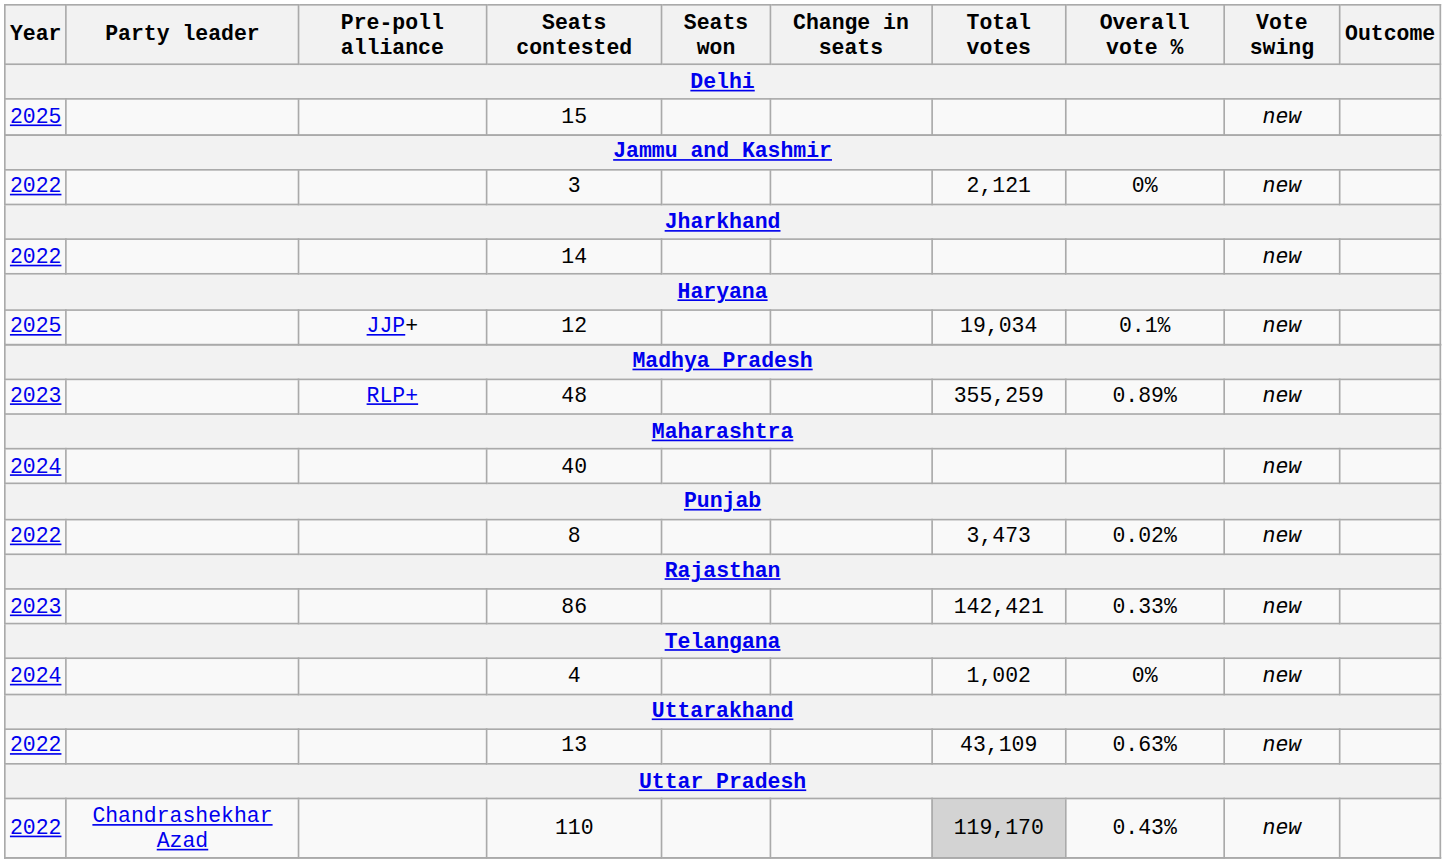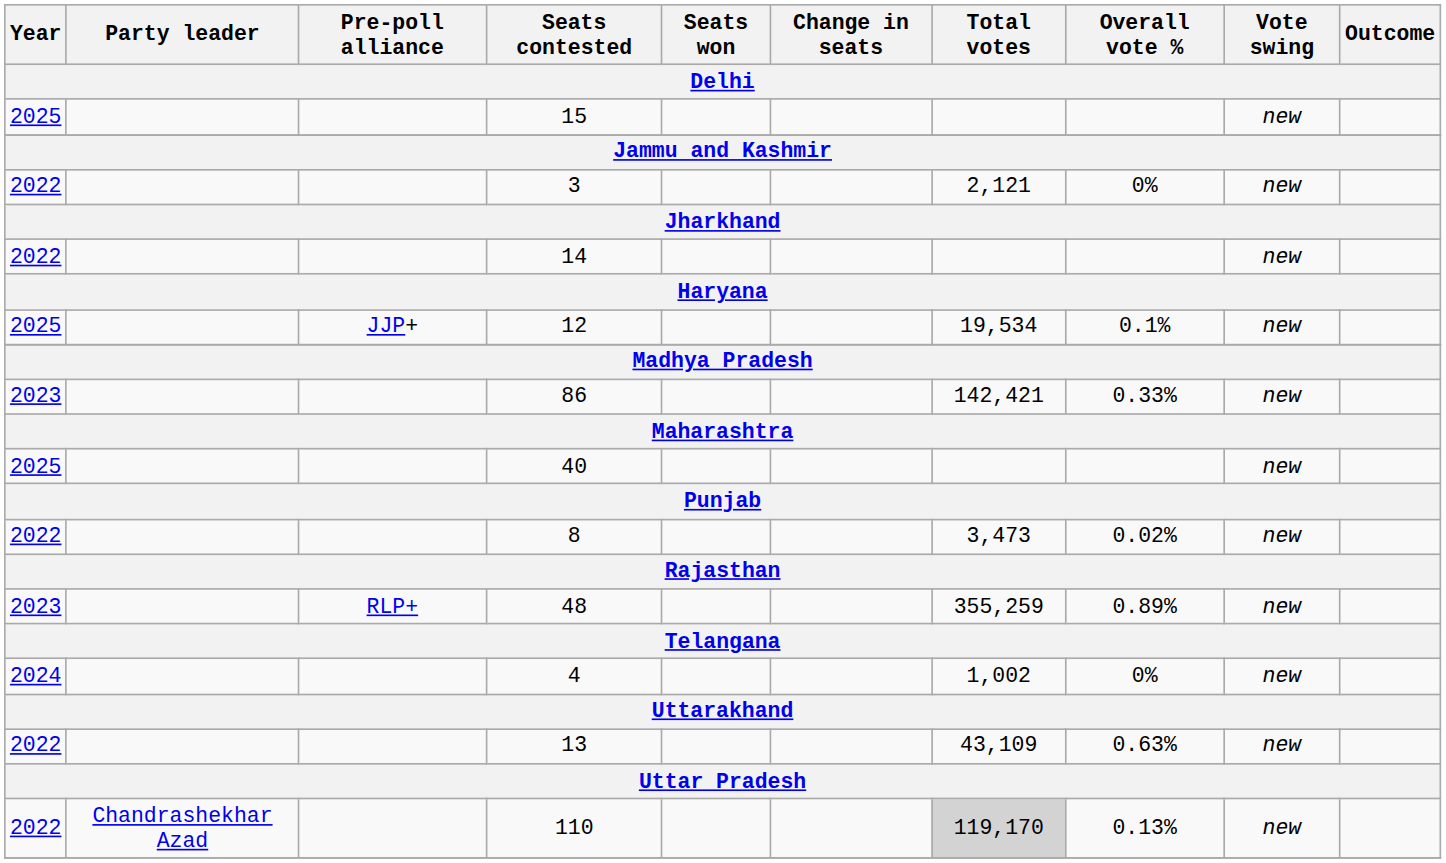(999, 327) 19,034 -> (999, 327) 19,534
rows swapped: (574, 606) <-> (574, 397)
(36, 467) 2024 -> (36, 467) 2025
(1145, 829) 0.43% -> (1145, 829) 0.13%
